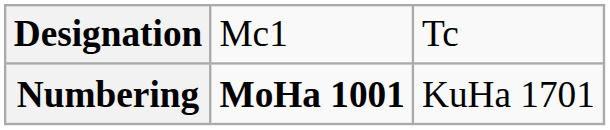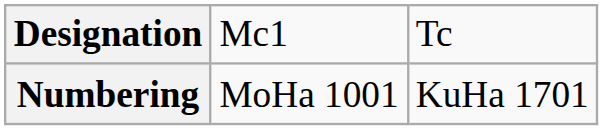(312, 93) bold -> (309, 93) normal
